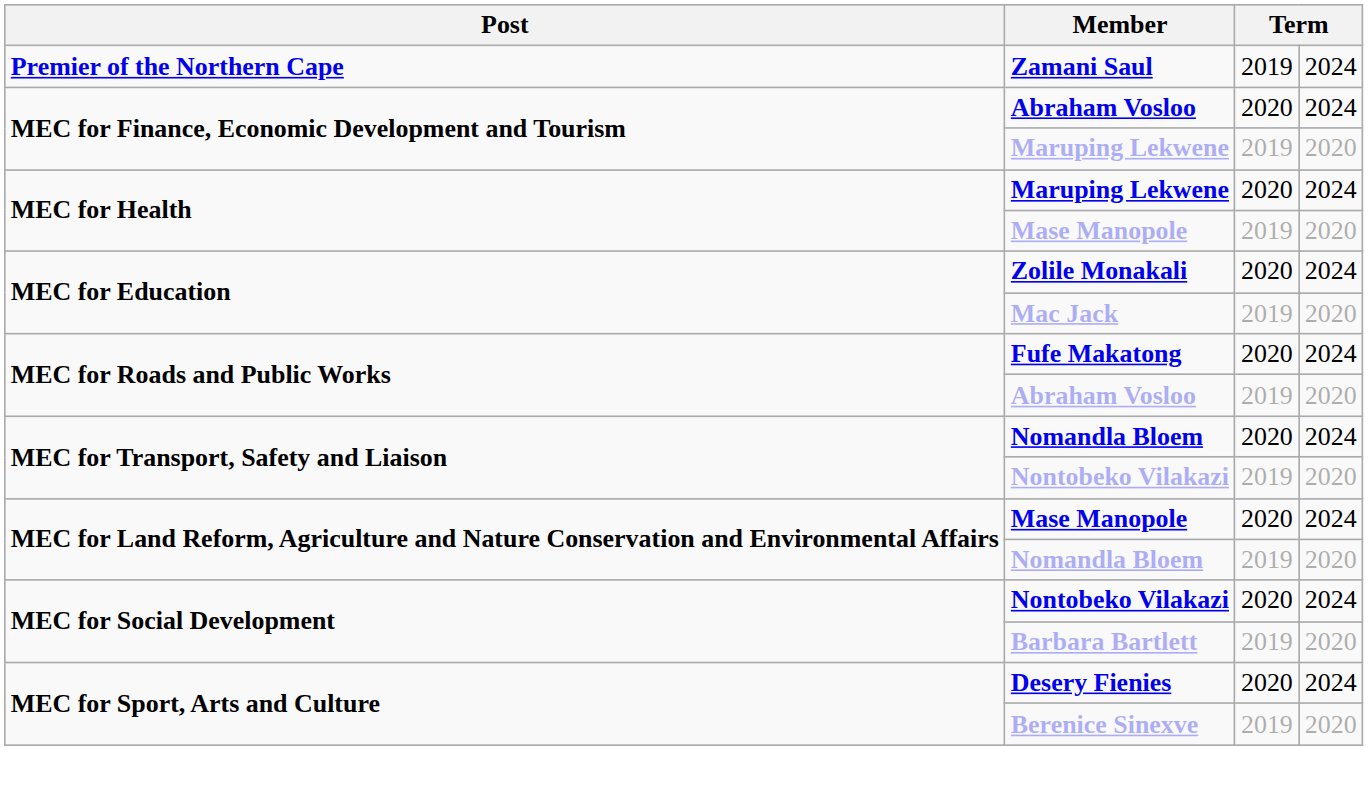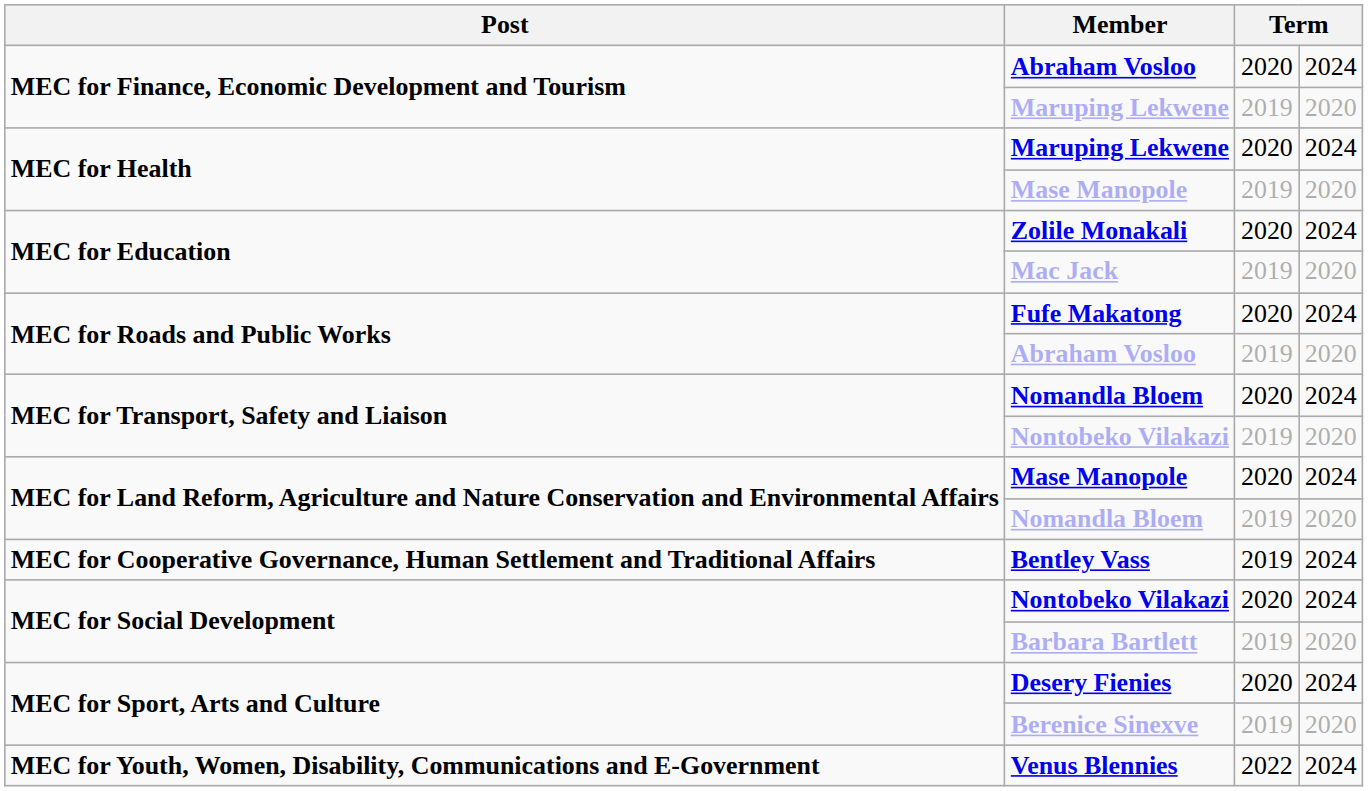- row: (177, 66)
+ row: (443, 559)
+ row: (415, 764)
